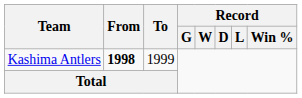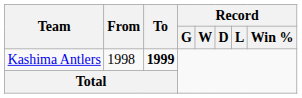(121, 59) bold -> (121, 59) normal
(161, 59) normal -> (161, 59) bold
